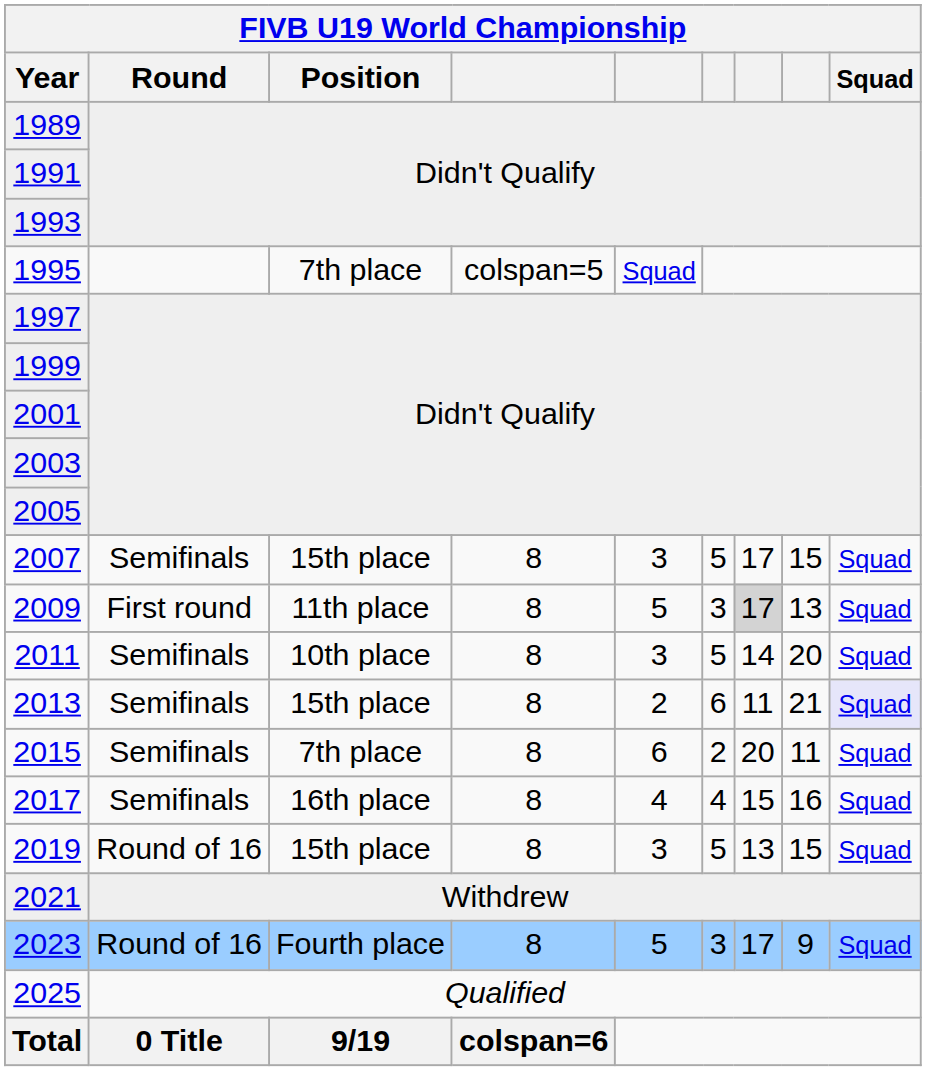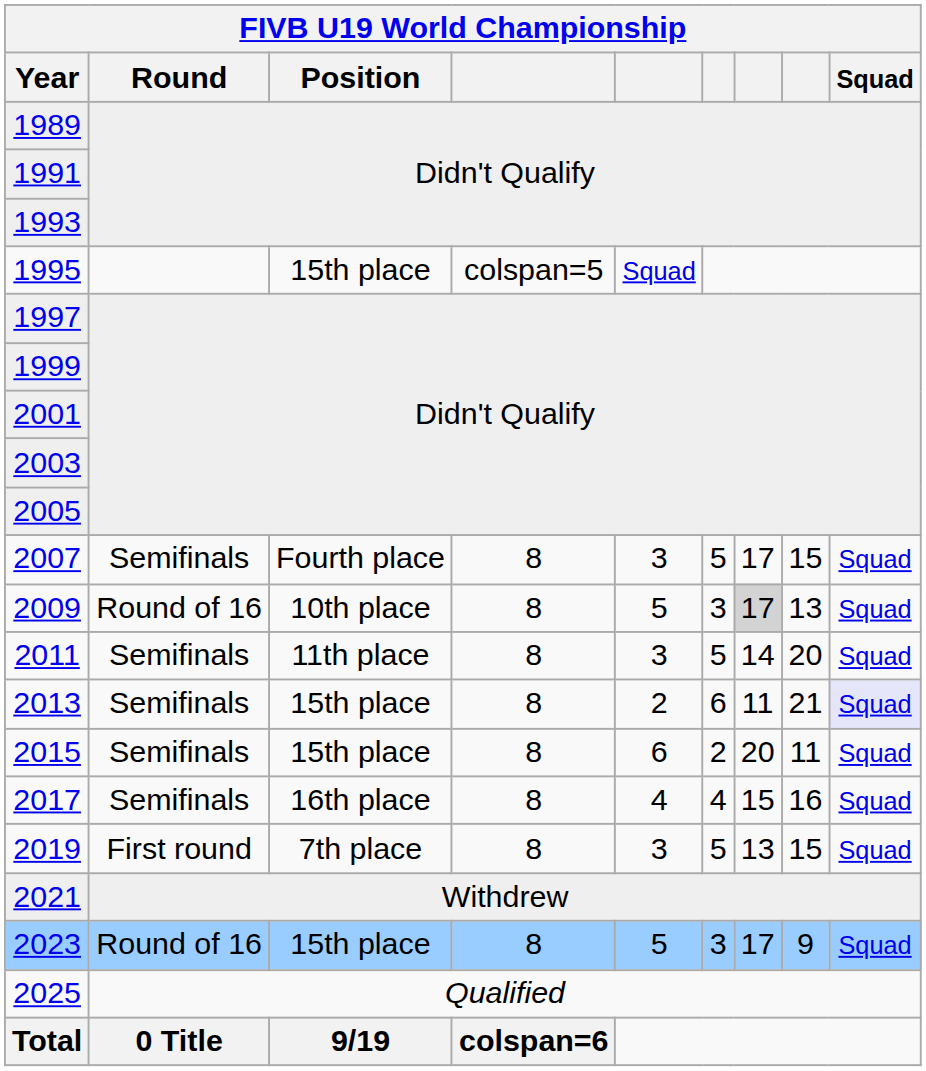(360, 269) 7th place -> (360, 269) 15th place
(360, 558) 15th place -> (360, 558) Fourth place
(179, 607) First round -> (179, 607) Round of 16
(360, 607) 11th place -> (360, 607) 10th place
(360, 655) 10th place -> (360, 655) 11th place
(360, 751) 7th place -> (360, 751) 15th place
(179, 848) Round of 16 -> (179, 848) First round
(360, 848) 15th place -> (360, 848) 7th place
(360, 944) Fourth place -> (360, 944) 15th place
